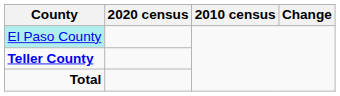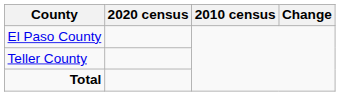(54, 36) paleturquoise background -> (54, 36) no background
(51, 58) bold -> (47, 58) normal
